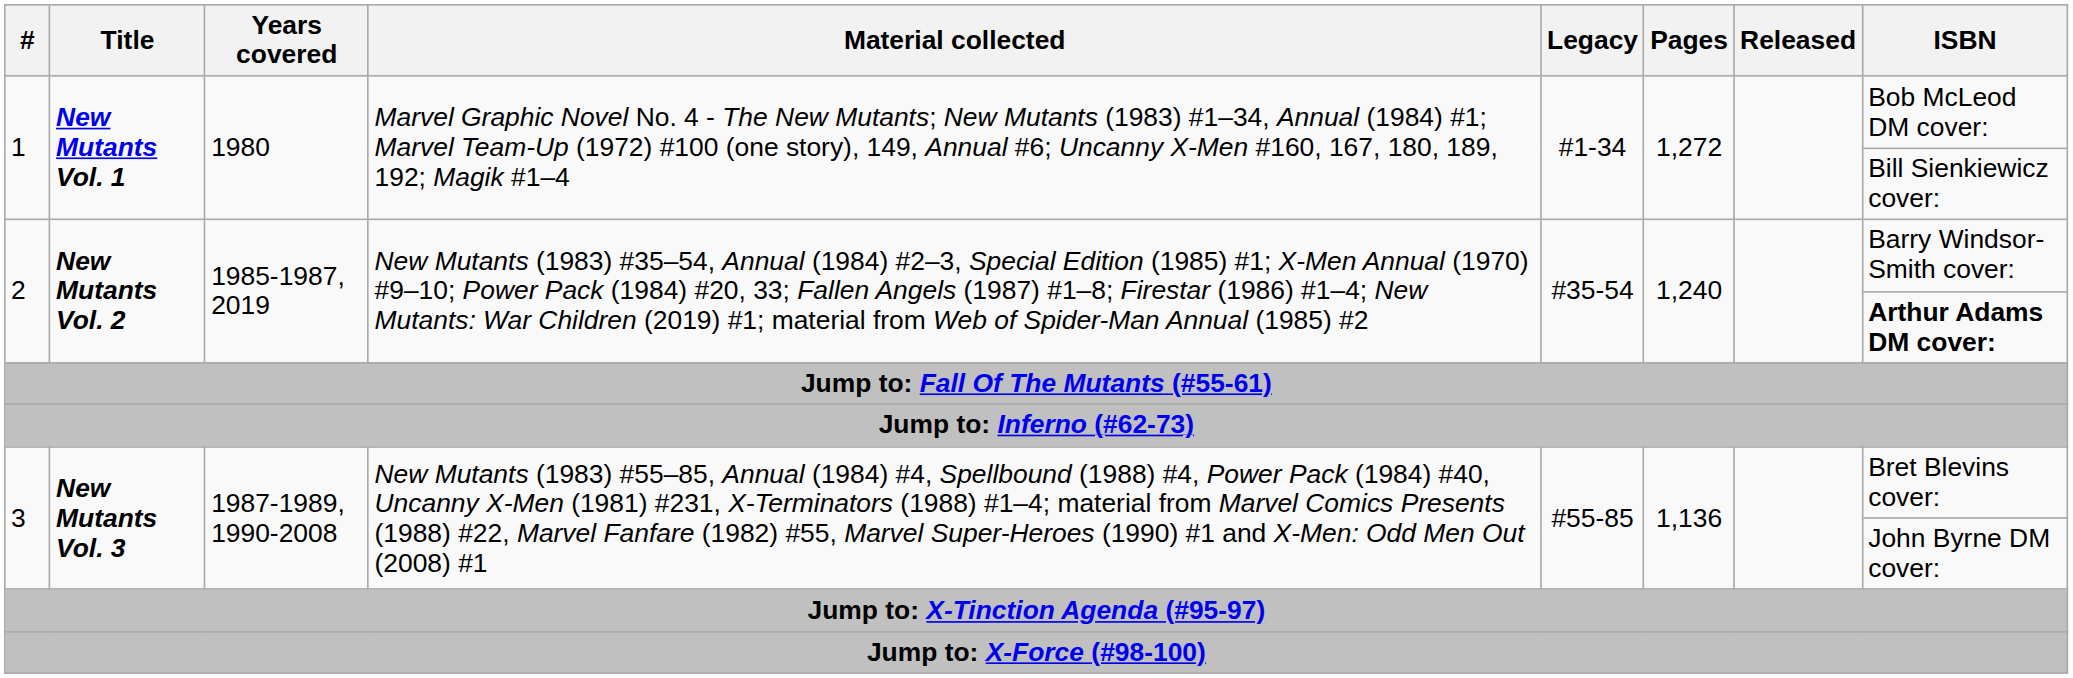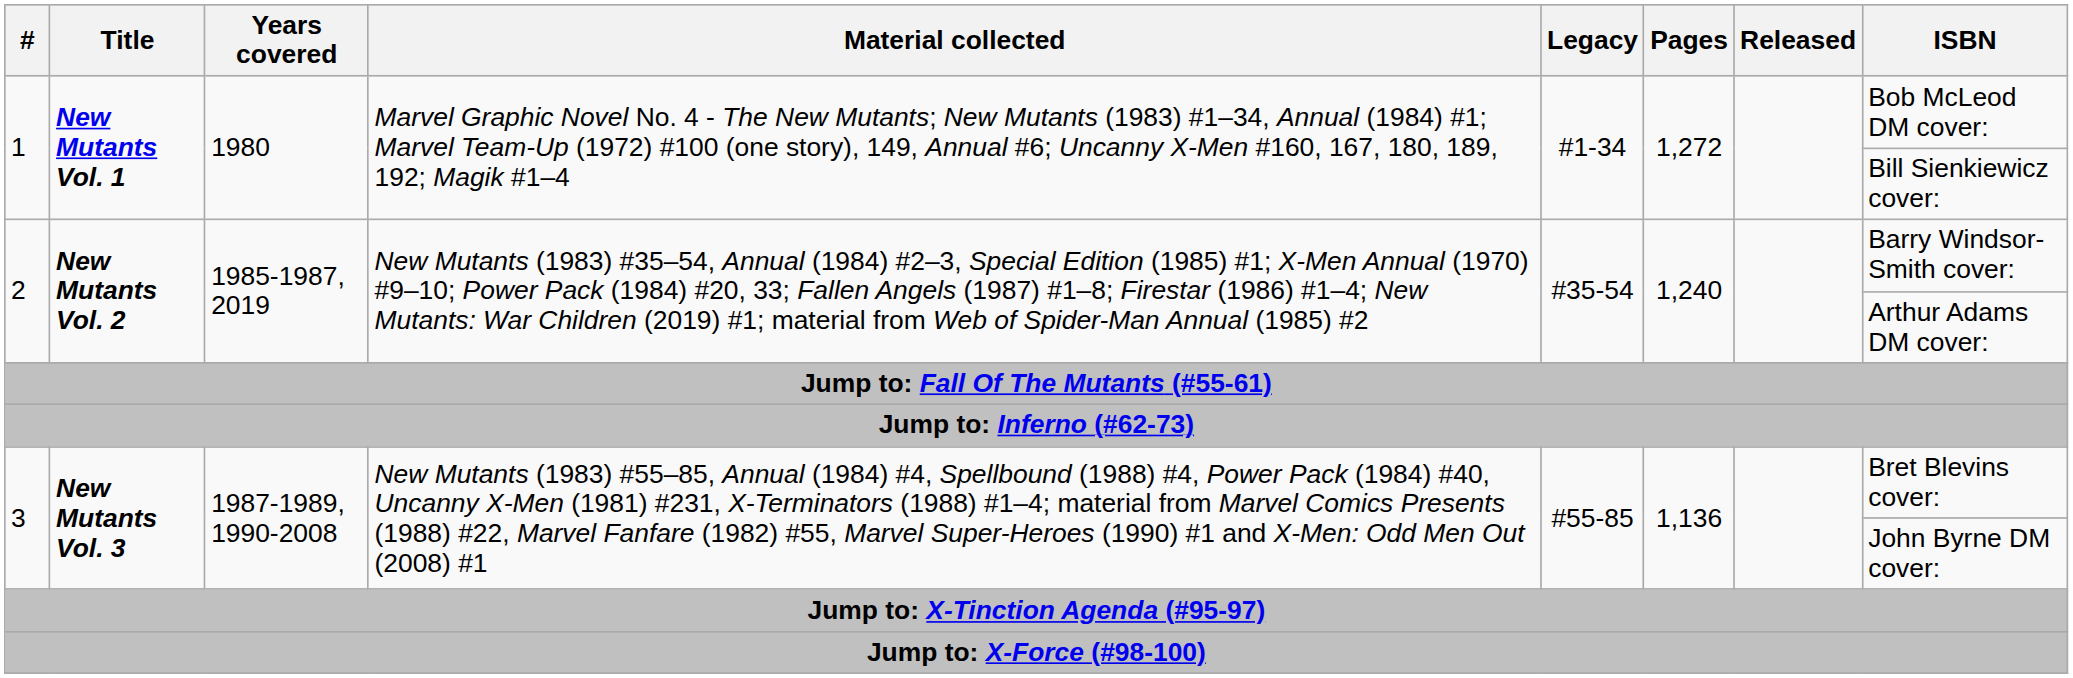(1956, 326) bold -> (1948, 326) normal
